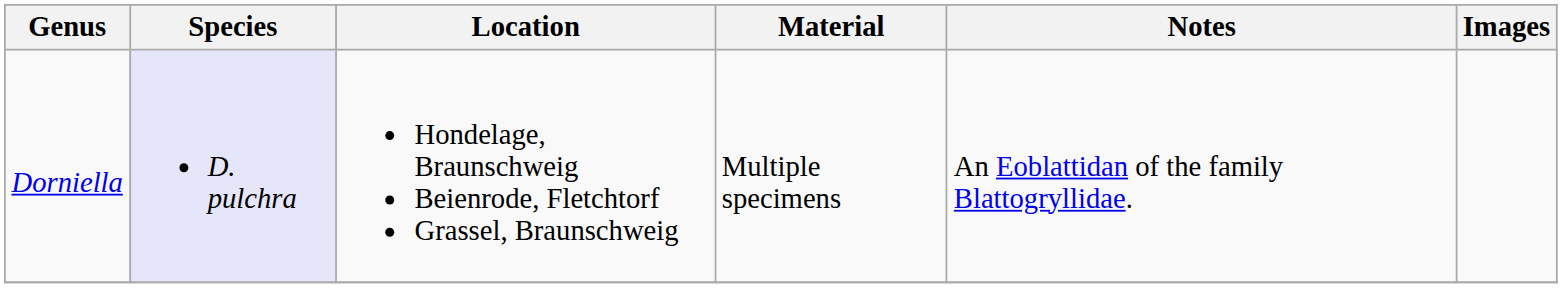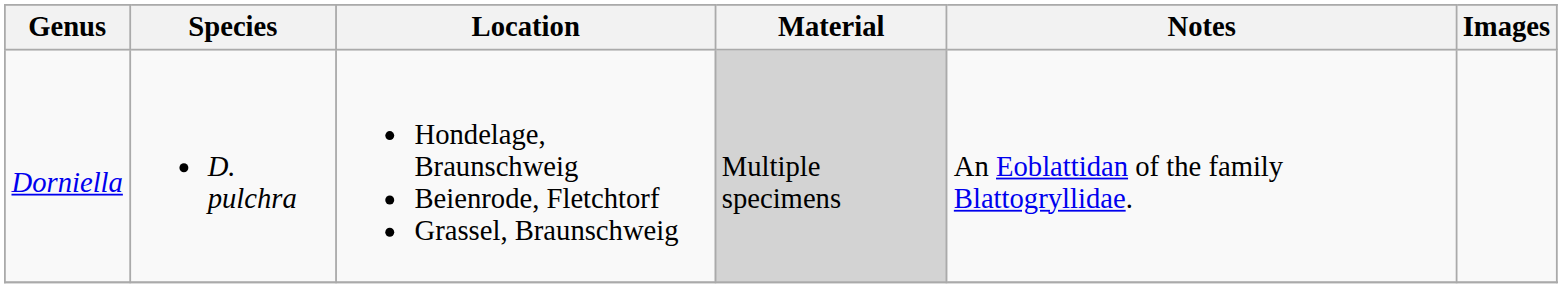(233, 182) lavender background -> (233, 182) no background
(781, 181) no background -> (781, 181) lightgrey background
